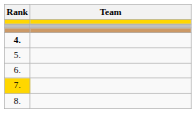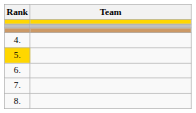(17, 40) bold -> (17, 40) normal
(17, 55) no background -> (17, 55) gold background
(17, 86) gold background -> (17, 86) no background
